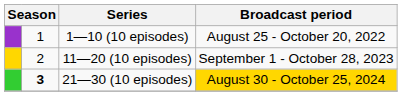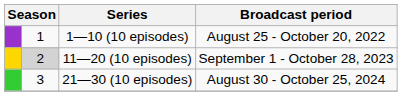(40, 58) no background -> (40, 58) lightgrey background
(40, 79) bold -> (40, 79) normal
(296, 79) gold background -> (296, 79) no background
